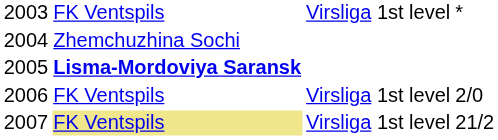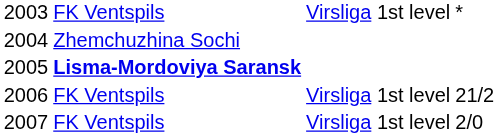(469, 95) 2/0 -> (475, 95) 21/2
(109, 122) khaki background -> (109, 122) no background
(475, 122) 21/2 -> (469, 122) 2/0
